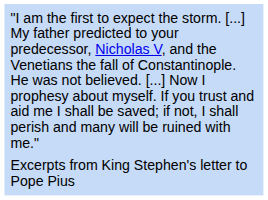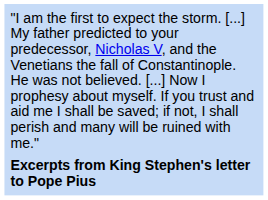(129, 174) normal -> (130, 174) bold
